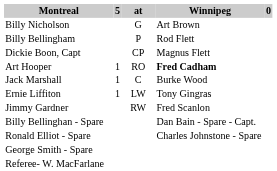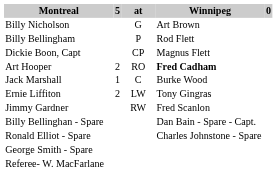(117, 66) 1 -> (117, 66) 2
(117, 94) 1 -> (117, 94) 2
